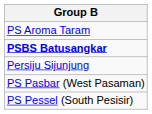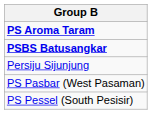(49, 30) normal -> (51, 30) bold
